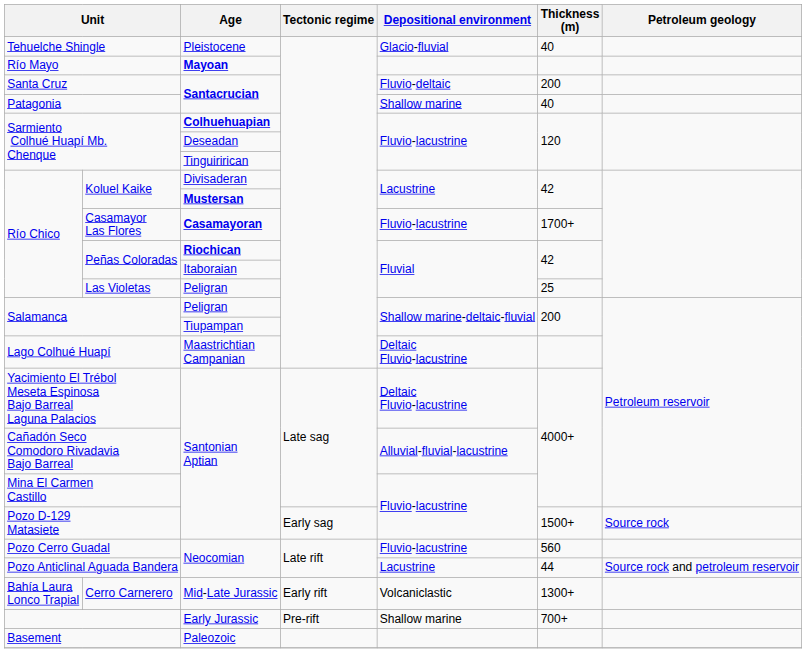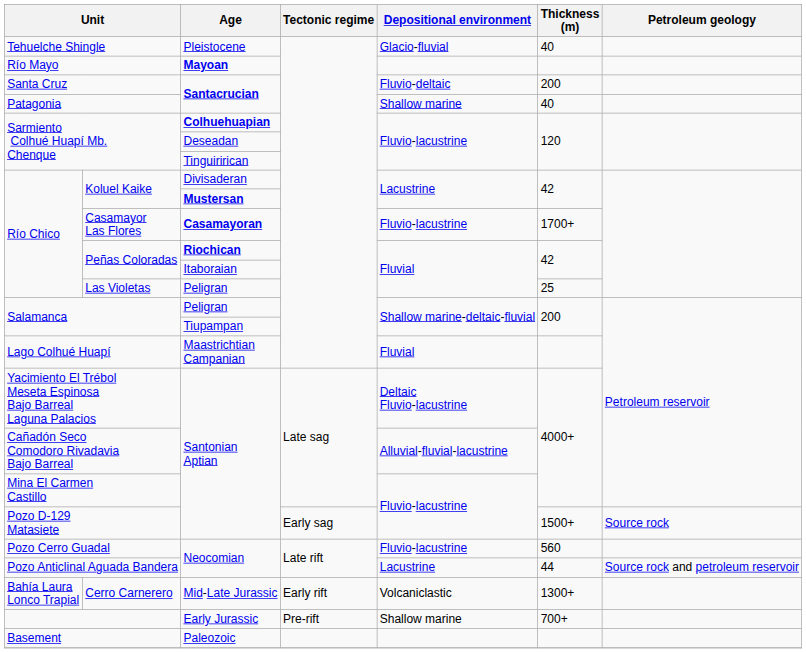(423, 352) Deltaic Fluvio-lacustrine -> (397, 352) Fluvial
